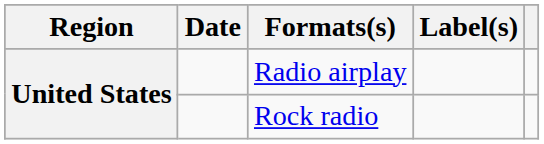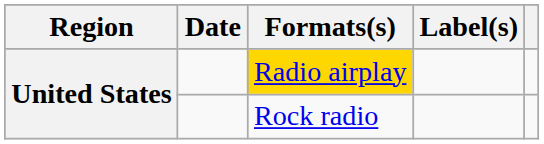(330, 71) no background -> (330, 71) gold background
